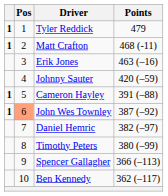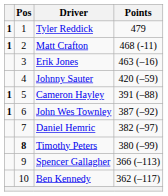(24, 112) lightsalmon background -> (24, 112) no background
(24, 145) normal -> (24, 145) bold
